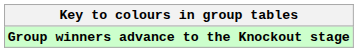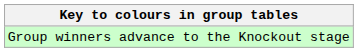(179, 37) bold -> (179, 37) normal
